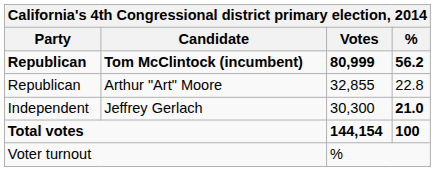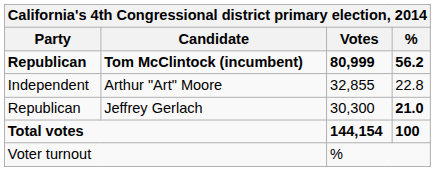(44, 85) Republican -> (48, 85) Independent
(48, 108) Independent -> (44, 108) Republican
